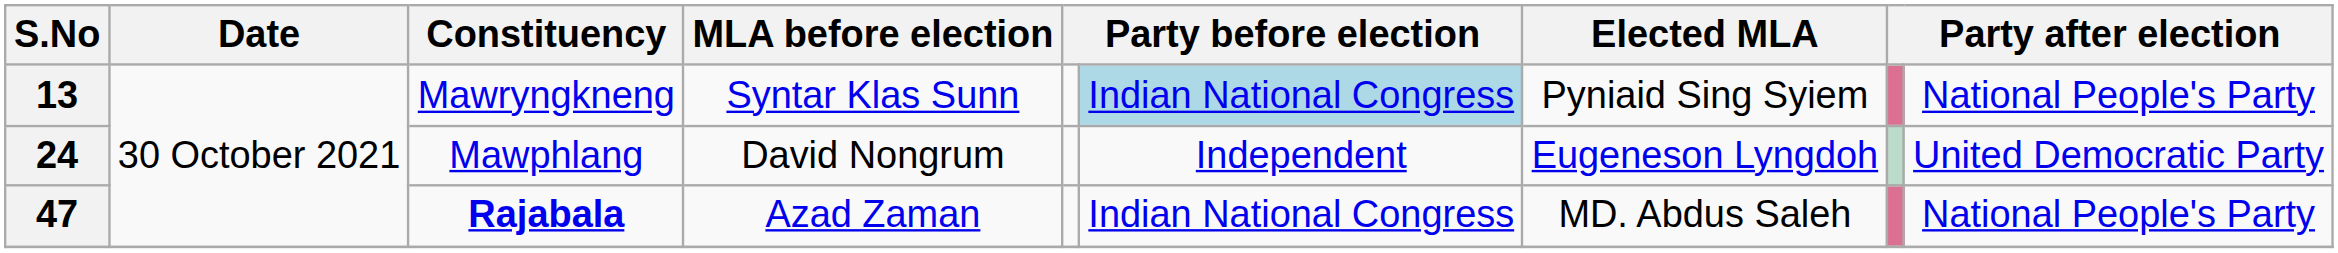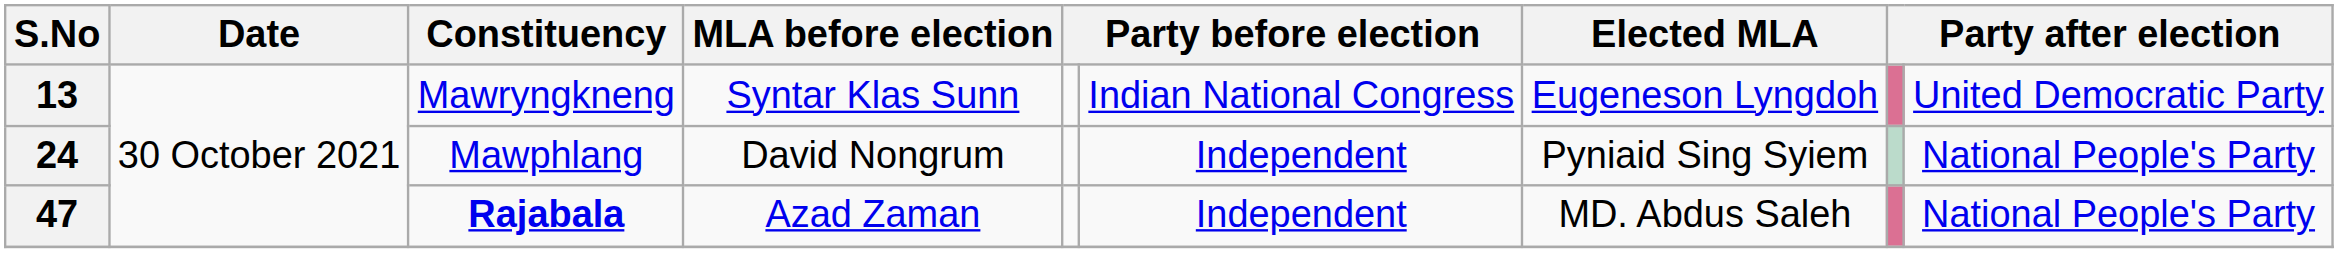(1301, 94) lightblue background -> (1301, 94) no background
(1705, 94) Pyniaid Sing Syiem -> (1705, 94) Eugeneson Lyngdoh
(2119, 94) National People's Party -> (2119, 94) United Democratic Party
(1705, 154) Eugeneson Lyngdoh -> (1705, 154) Pyniaid Sing Syiem
(2119, 154) United Democratic Party -> (2119, 154) National People's Party
(1301, 214) Indian National Congress -> (1301, 214) Independent
